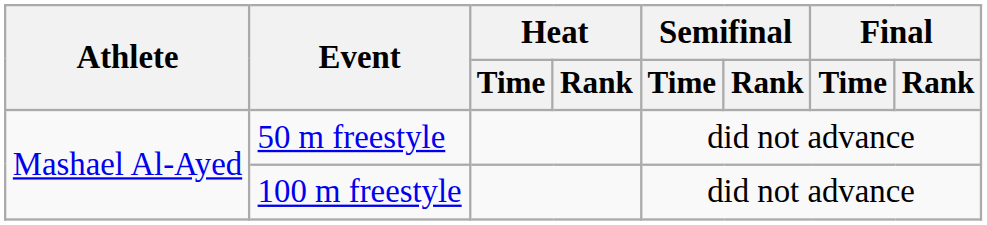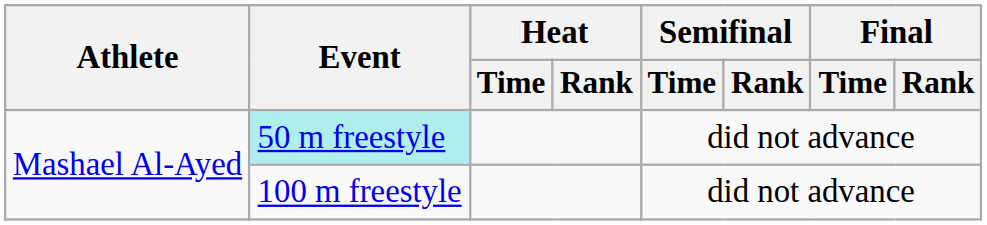(351, 137) no background -> (351, 137) paleturquoise background
